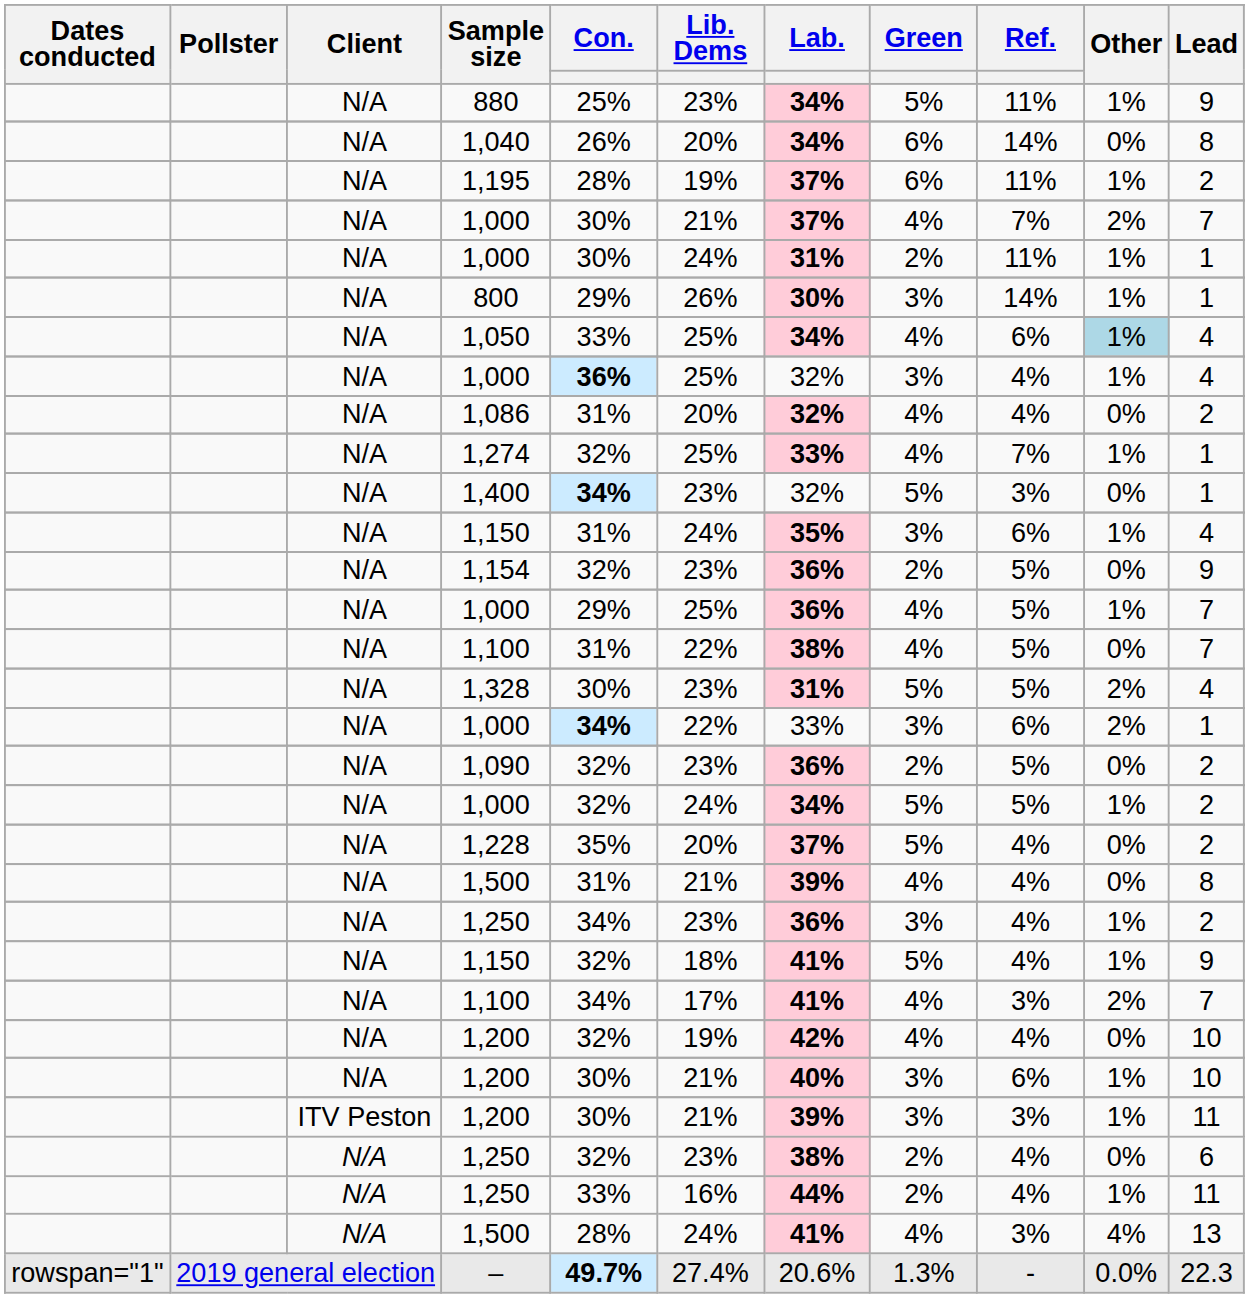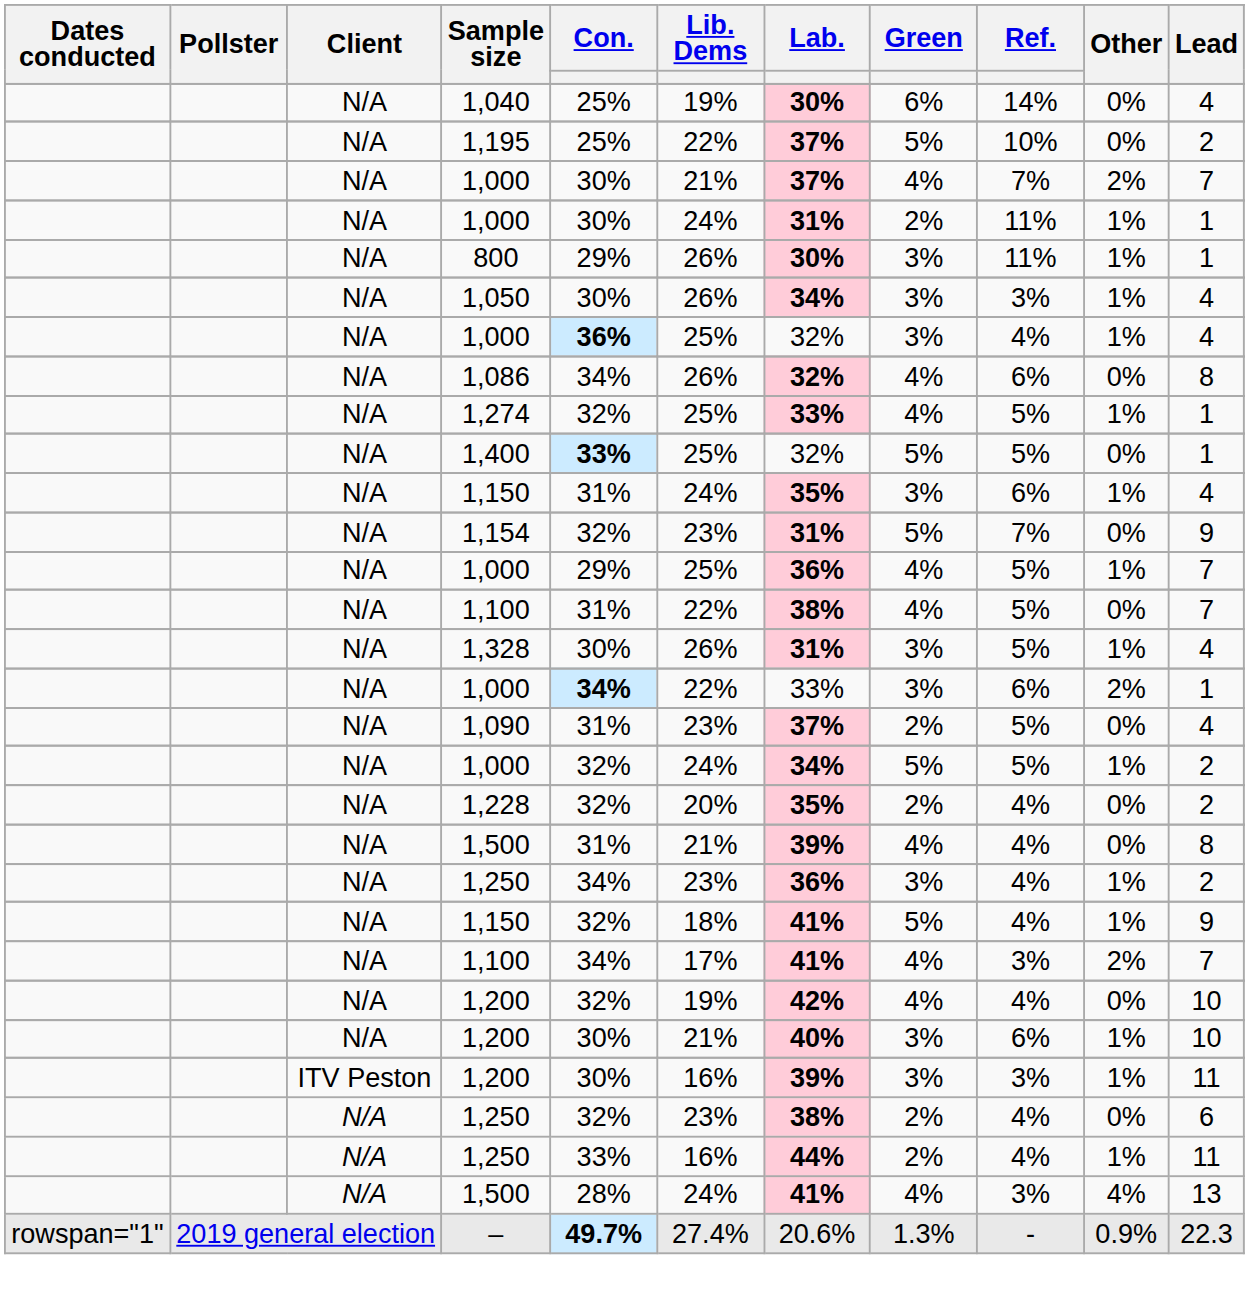- row: (364, 103)
(604, 142) 26% -> (604, 103) 25%
(710, 142) 20% -> (710, 103) 19%
(817, 142) 34% -> (817, 103) 30%
(1207, 142) 8 -> (1207, 103) 4
(604, 181) 28% -> (604, 142) 25%
(710, 181) 19% -> (710, 142) 22%
(924, 181) 6% -> (924, 142) 5%
(1030, 181) 11% -> (1030, 142) 10%
(1126, 181) 1% -> (1126, 142) 0%
(1030, 298) 14% -> (1030, 259) 11%
(604, 337) 33% -> (604, 298) 30%
(710, 337) 25% -> (710, 298) 26%
(924, 337) 4% -> (924, 298) 3%
(1030, 337) 6% -> (1030, 298) 3%
(1126, 337) lightblue background -> (1126, 298) no background
(604, 415) 31% -> (604, 376) 34%
(710, 415) 20% -> (710, 376) 26%
(1030, 415) 4% -> (1030, 376) 6%
(1207, 415) 2 -> (1207, 376) 8
(1030, 454) 7% -> (1030, 415) 5%
(604, 493) 34% -> (604, 454) 33%
(710, 493) 23% -> (710, 454) 25%
(1030, 493) 3% -> (1030, 454) 5%
(817, 571) 36% -> (817, 532) 31%
(924, 571) 2% -> (924, 532) 5%
(1030, 571) 5% -> (1030, 532) 7%
(710, 688) 23% -> (710, 649) 26%
(924, 688) 5% -> (924, 649) 3%
(1126, 688) 2% -> (1126, 649) 1%
(604, 766) 32% -> (604, 727) 31%
(817, 766) 36% -> (817, 727) 37%
(1207, 766) 2 -> (1207, 727) 4
(604, 844) 35% -> (604, 805) 32%
(817, 844) 37% -> (817, 805) 35%
(924, 844) 5% -> (924, 805) 2%
(710, 1117) 21% -> (710, 1078) 16%
(1126, 1273) 0.0% -> (1126, 1234) 0.9%
